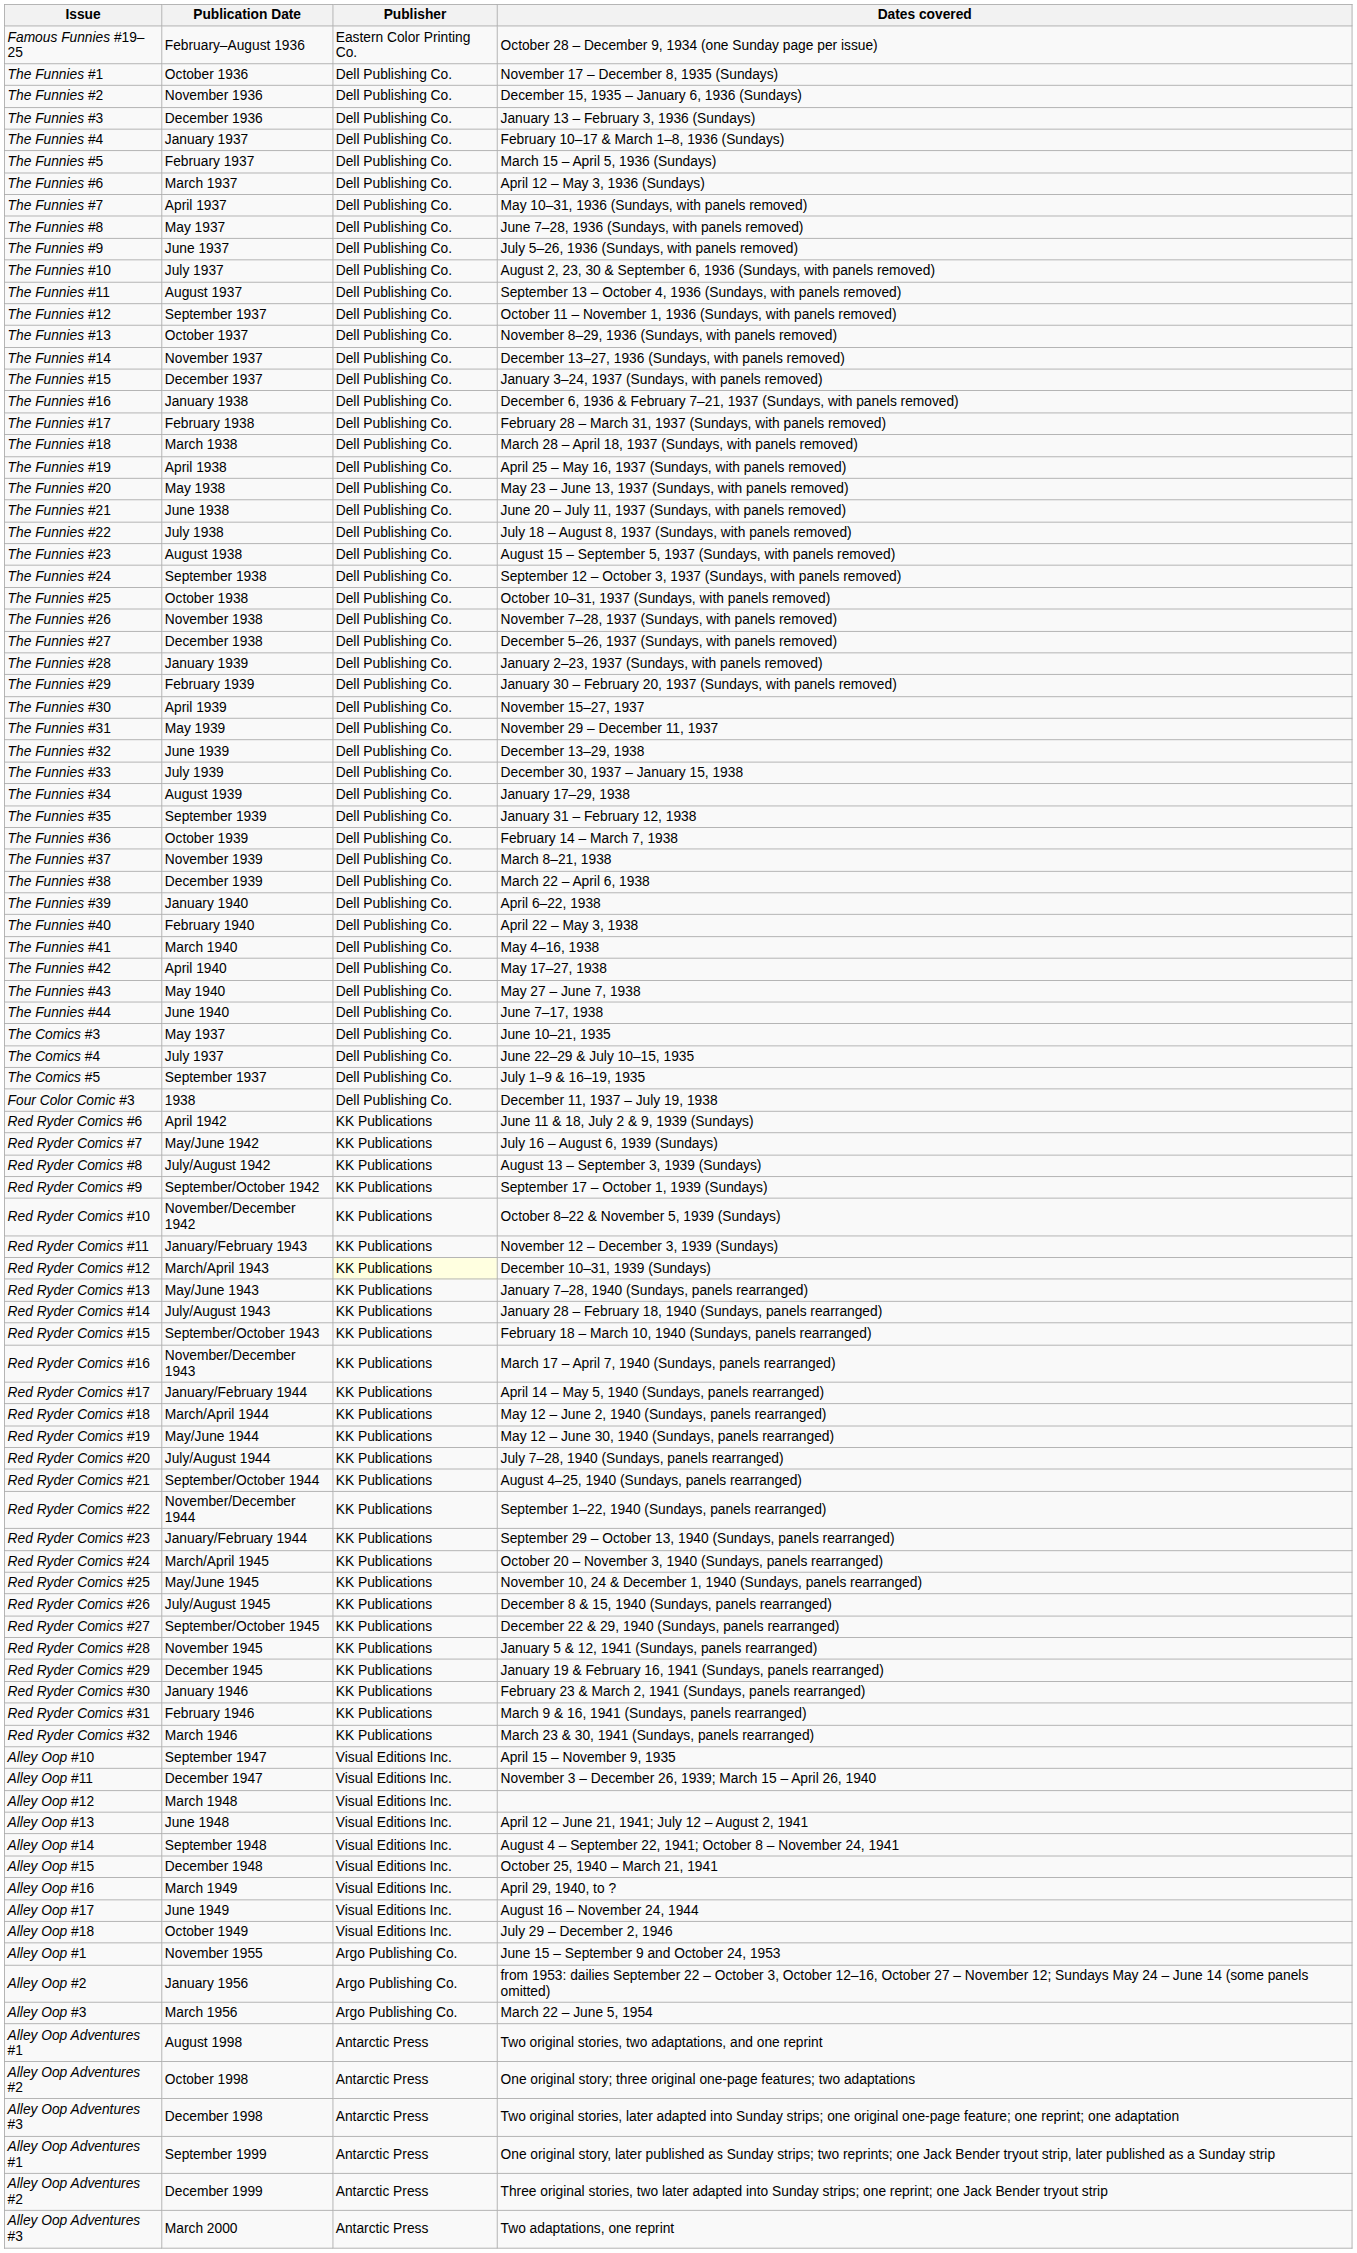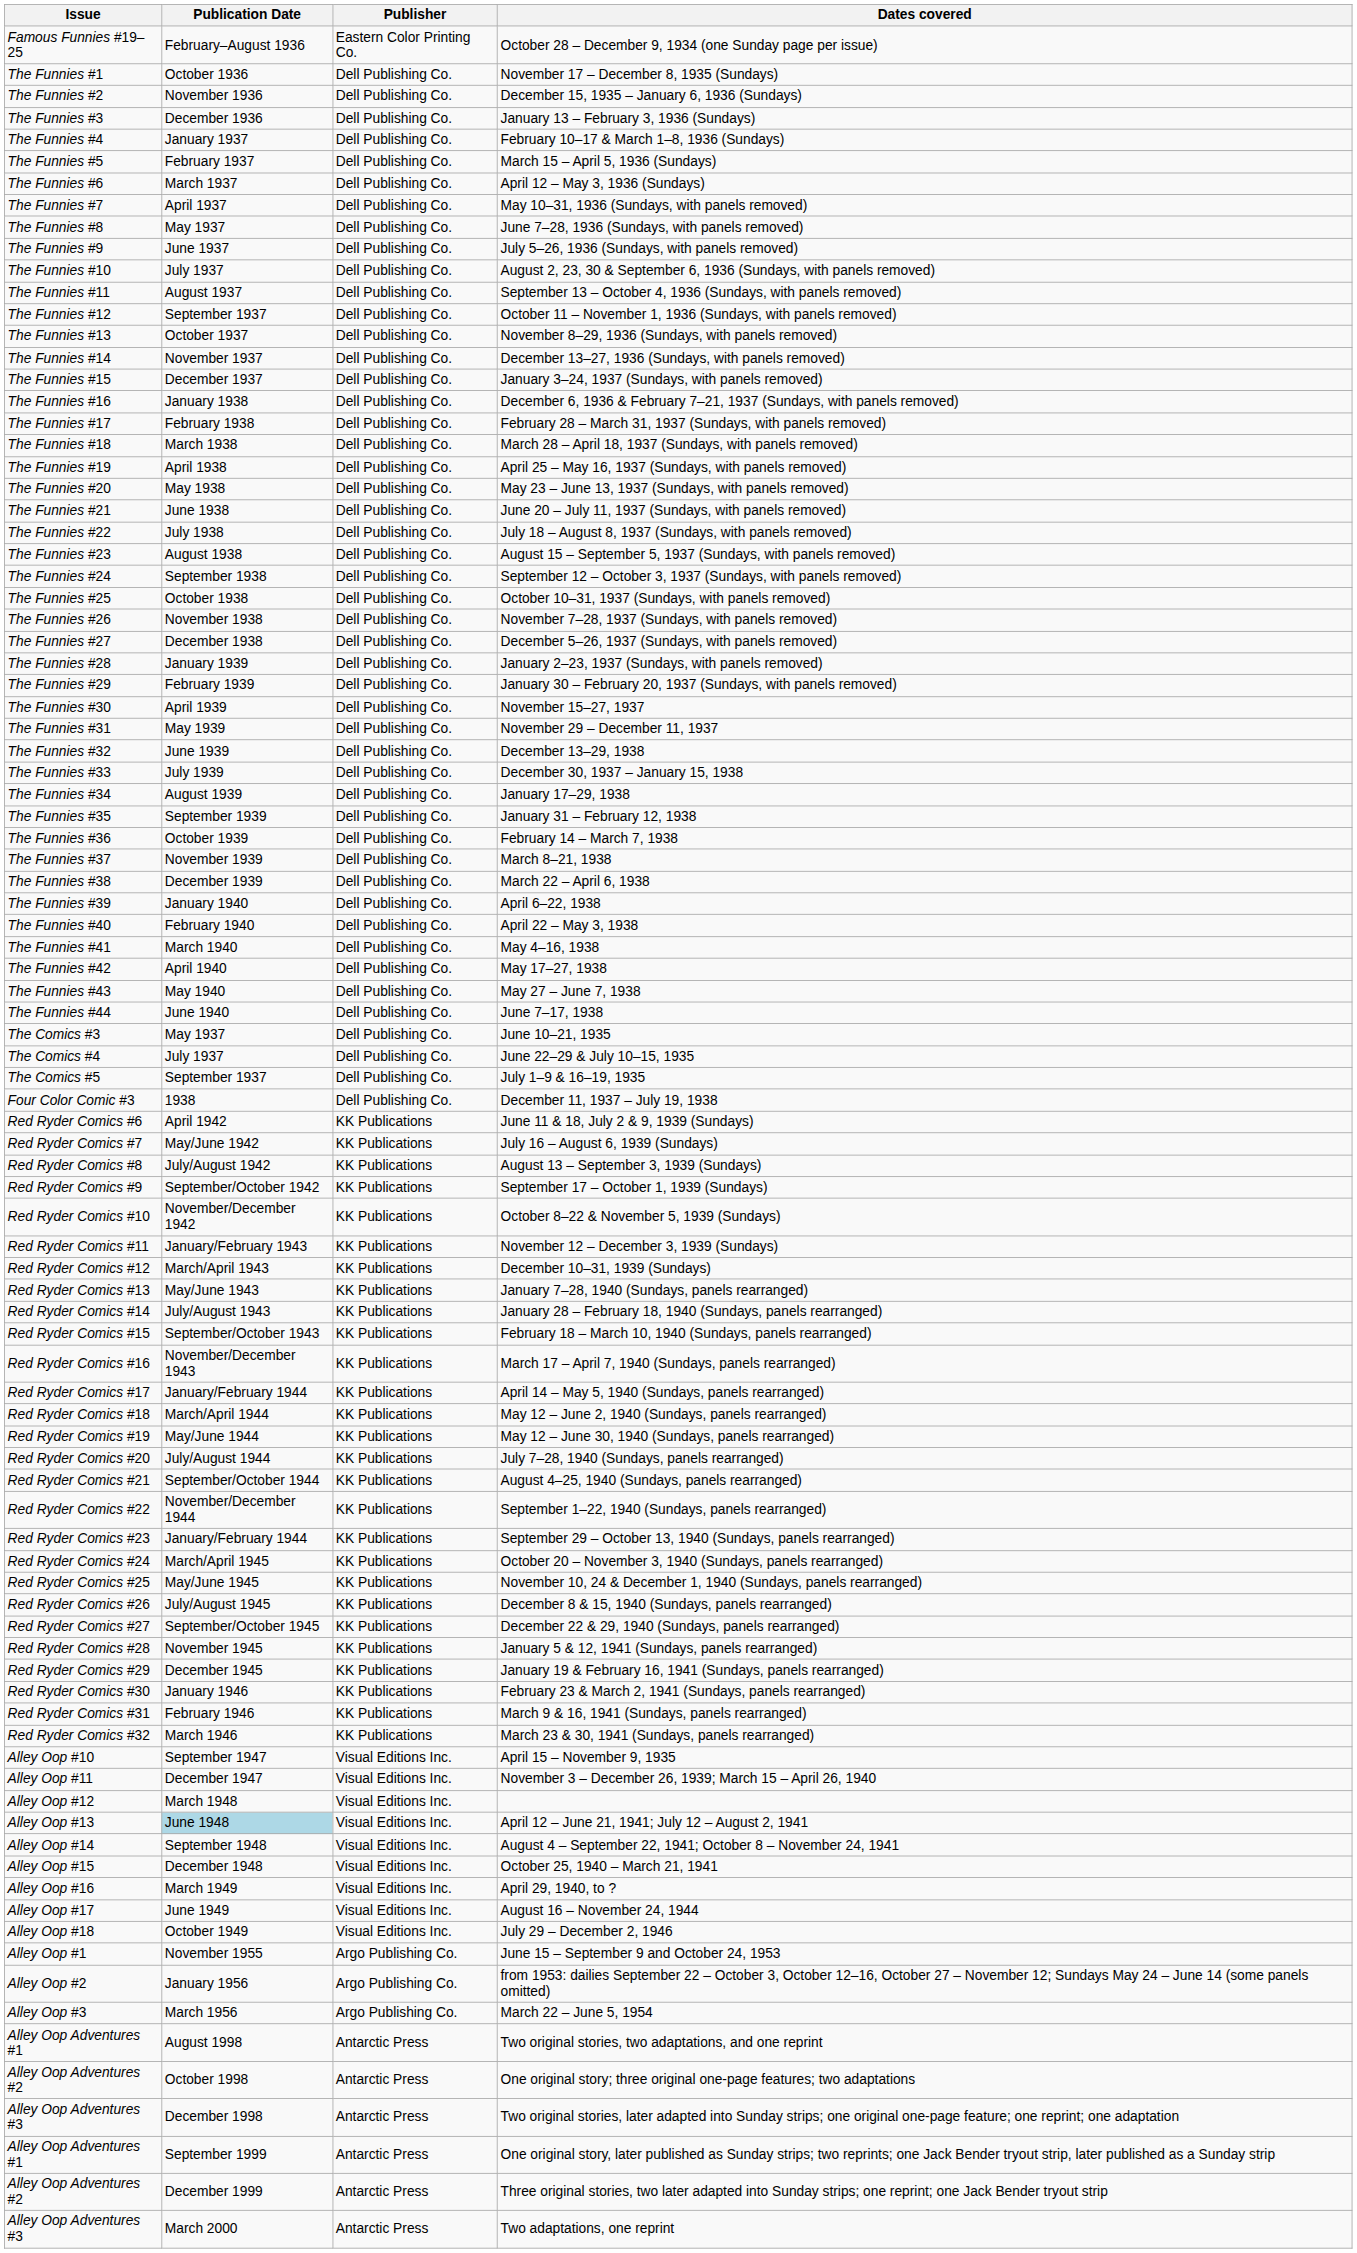(384, 1268) lightyellow background -> (384, 1268) no background
(197, 1823) no background -> (197, 1823) lightblue background
